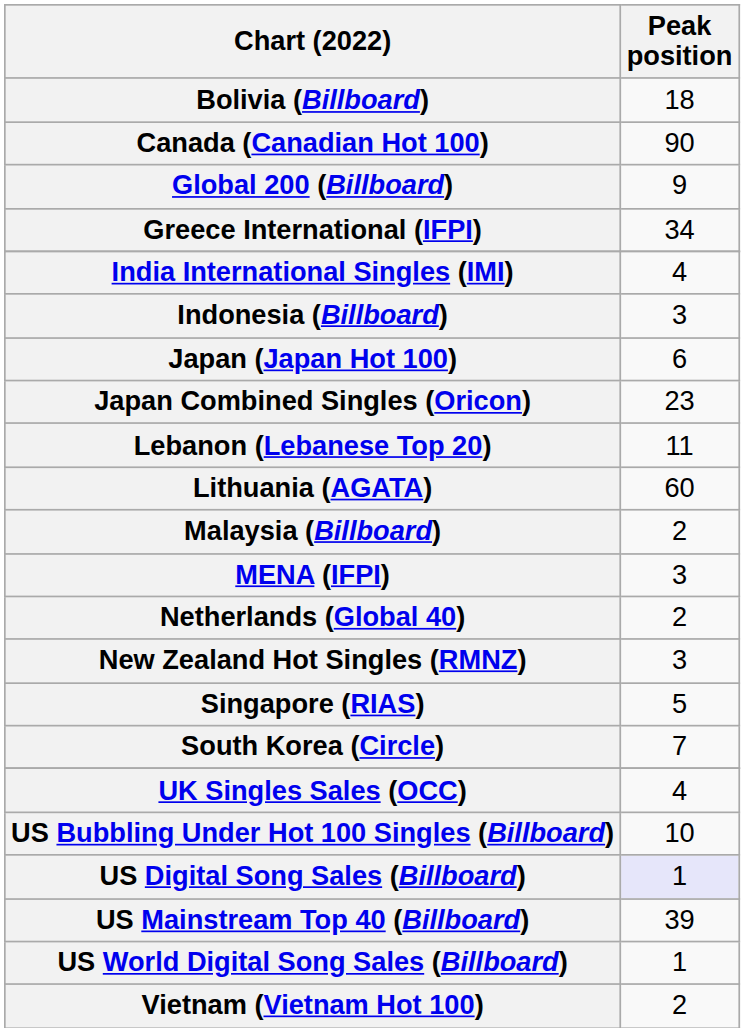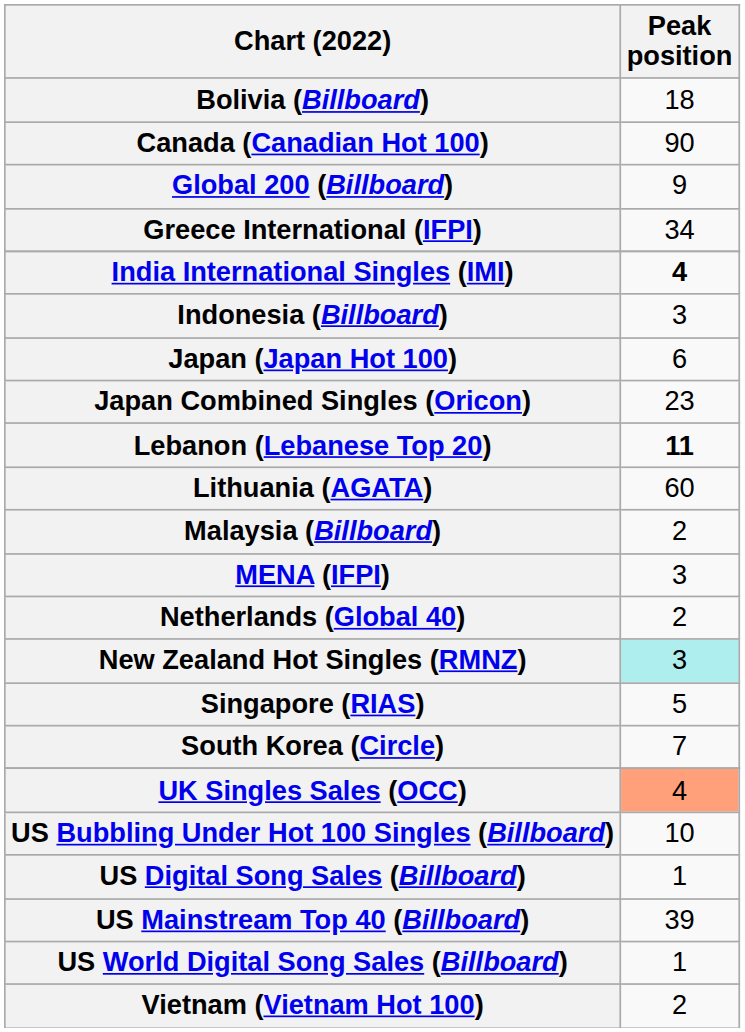(680, 272) normal -> (680, 272) bold
(680, 444) normal -> (680, 444) bold
(680, 660) no background -> (680, 660) paleturquoise background
(680, 790) no background -> (680, 790) lightsalmon background
(680, 876) lavender background -> (680, 876) no background
